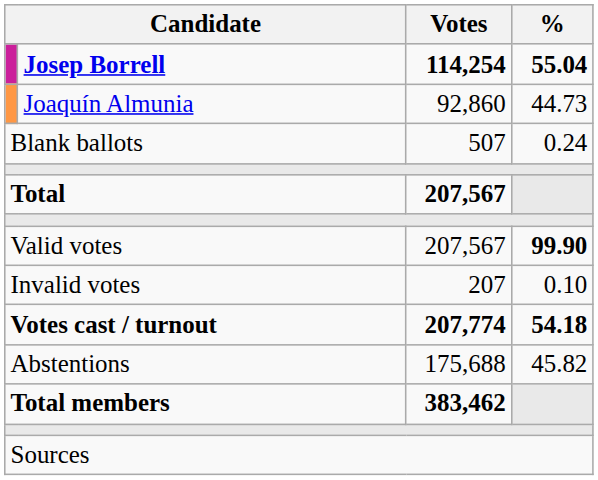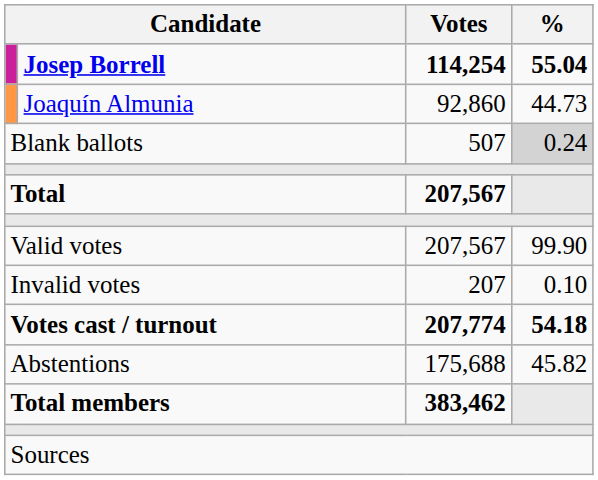(566, 143) no background -> (566, 143) lightgrey background
(559, 245) bold -> (559, 245) normal
